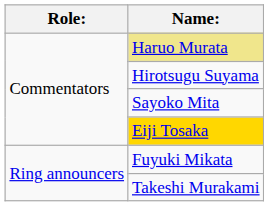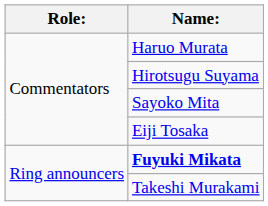(180, 47) khaki background -> (180, 47) no background
(170, 131) gold background -> (170, 131) no background
(182, 159) normal -> (186, 159) bold
